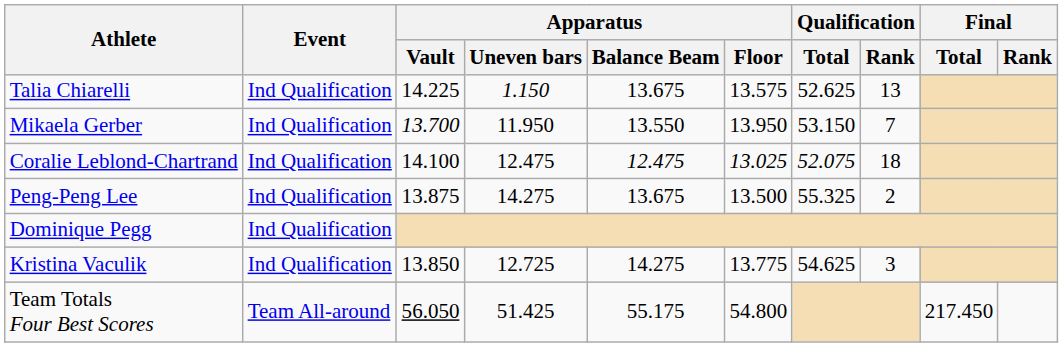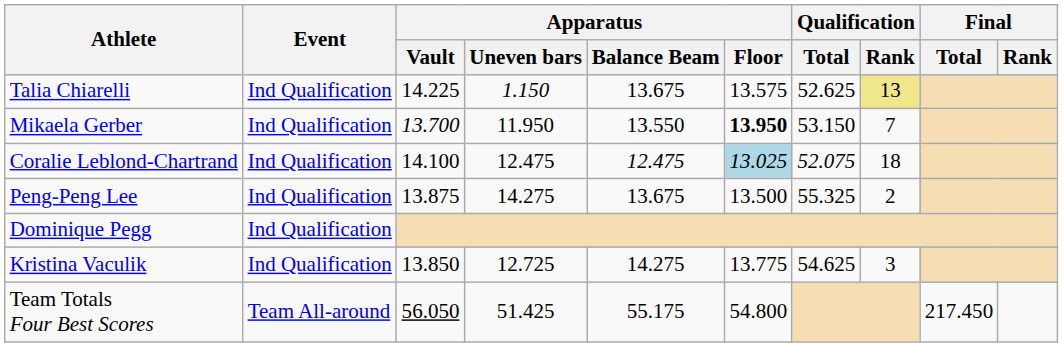(890, 91) no background -> (890, 91) khaki background
(758, 126) normal -> (758, 126) bold
(758, 160) no background -> (758, 160) lightblue background
